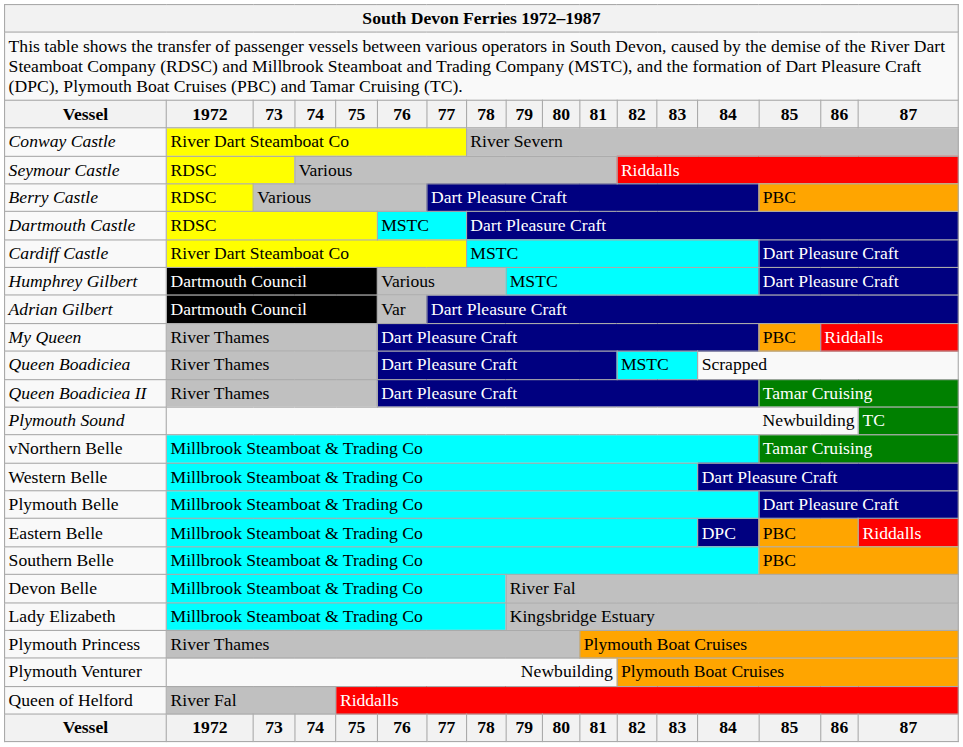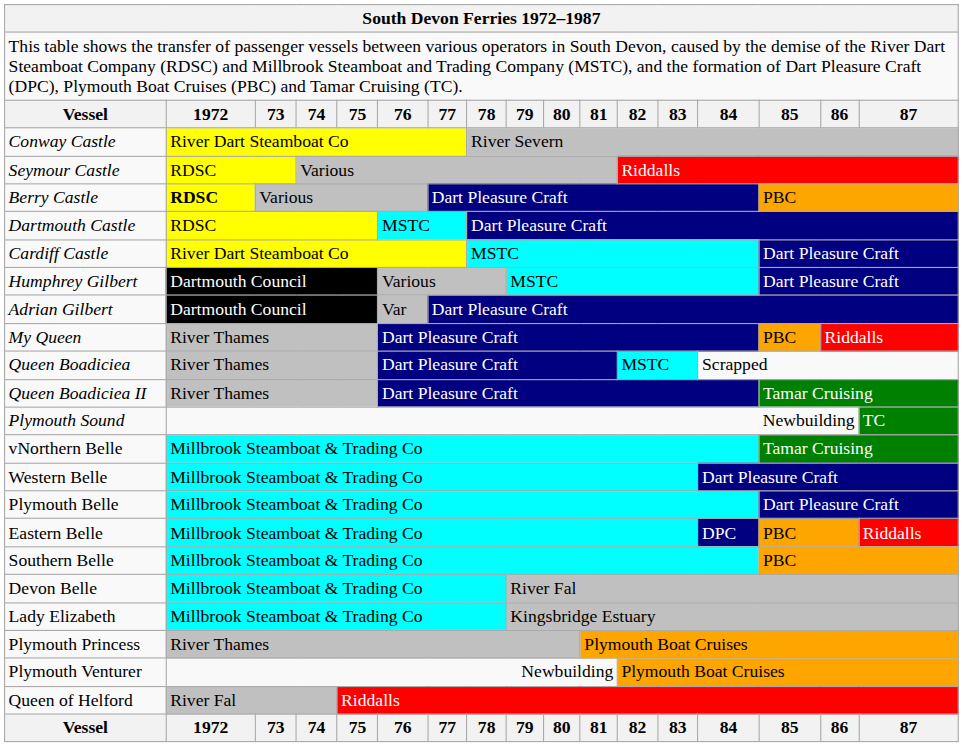(194, 197) normal -> (194, 197) bold
